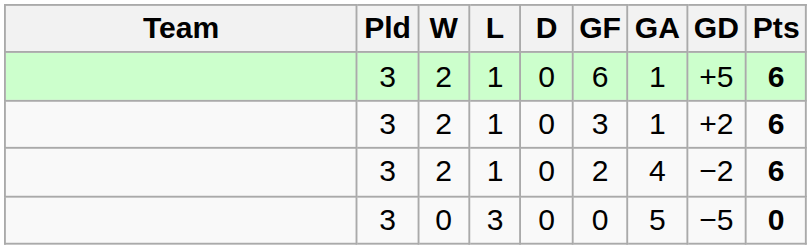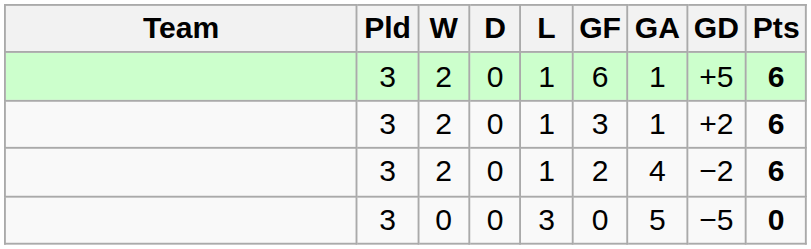columns swapped: (547, 28) <-> (495, 28)
